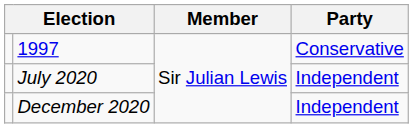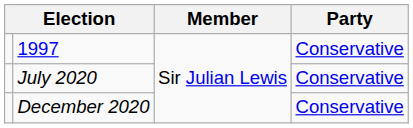(347, 78) Independent -> (350, 78) Conservative
(347, 107) Independent -> (350, 107) Conservative
